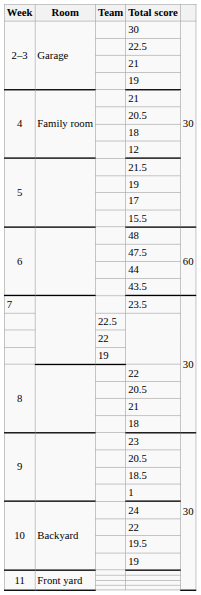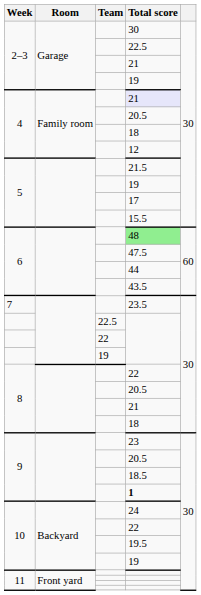(133, 98) no background -> (133, 98) lavender background
(133, 236) no background -> (133, 236) lightgreen background
(131, 492) normal -> (131, 492) bold
